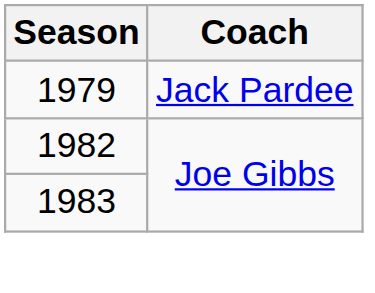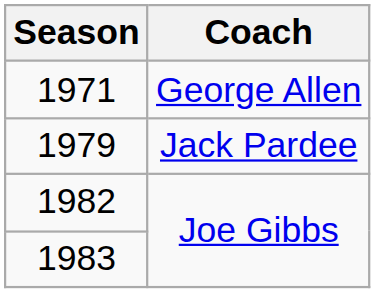+ row: (76, 88)
